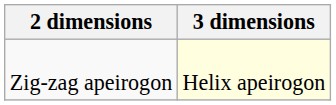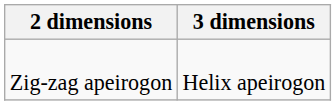(254, 81) lightyellow background -> (254, 81) no background
